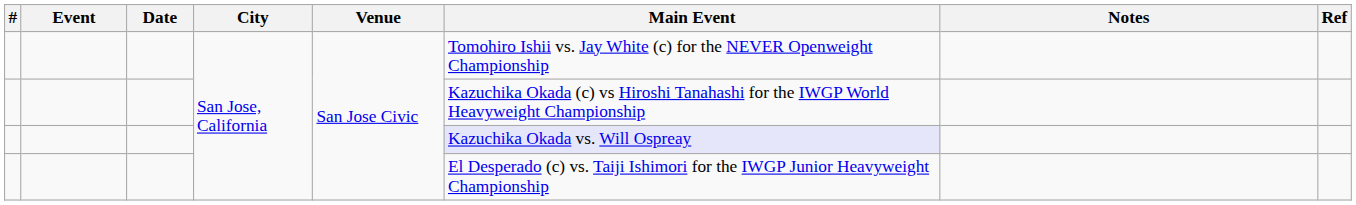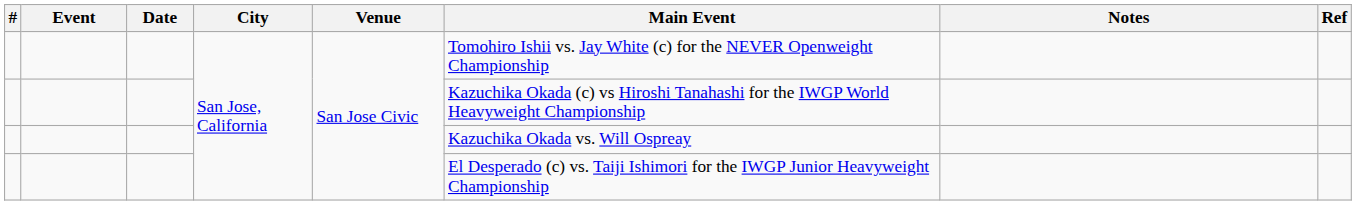(570, 139) lavender background -> (570, 139) no background
